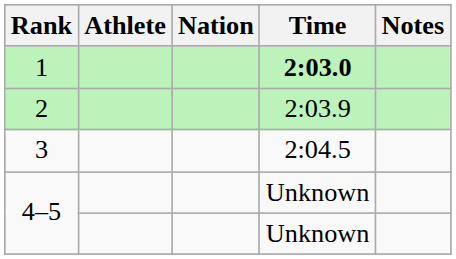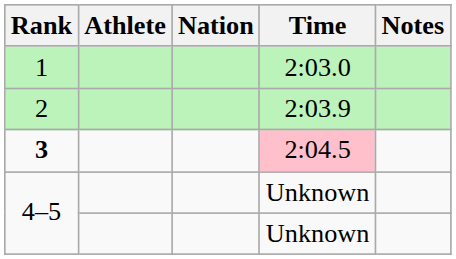(318, 66) bold -> (318, 66) normal
(41, 150) normal -> (41, 150) bold
(318, 150) no background -> (318, 150) pink background
